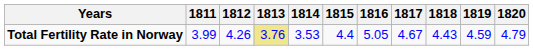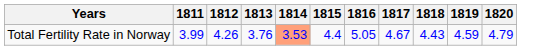(95, 34) bold -> (89, 34) normal
(273, 34) khaki background -> (260, 34) no background
(307, 34) no background -> (295, 34) lightsalmon background
